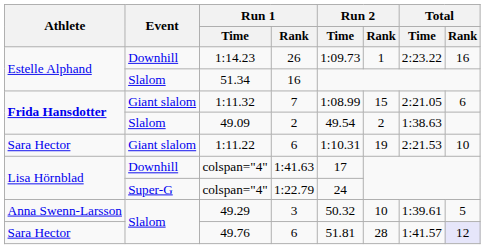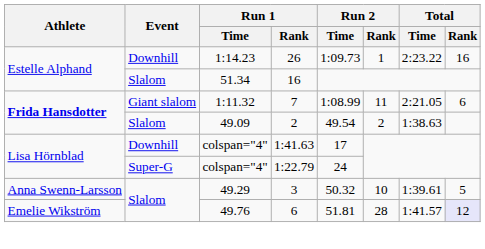(381, 102) 15 -> (381, 102) 11
- row: (235, 145)
(39, 233) Sara Hector -> (54, 211) Emelie Wikström
